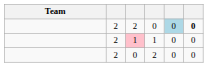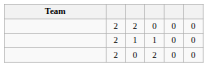(174, 26) lightblue background -> (174, 26) no background
(193, 26) bold -> (193, 26) normal
(135, 41) pink background -> (135, 41) no background
